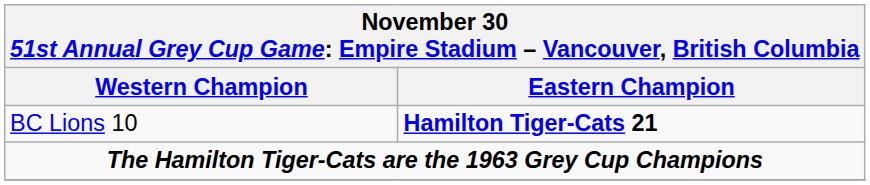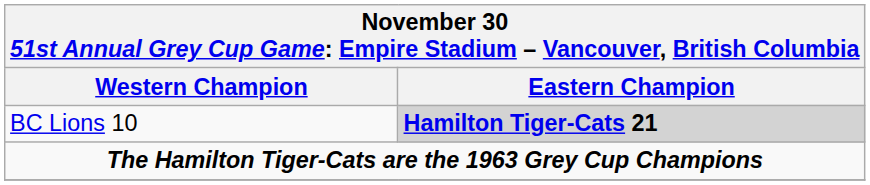(531, 123) no background -> (531, 123) lightgrey background
